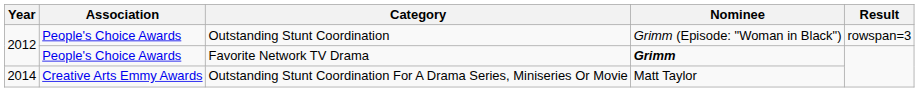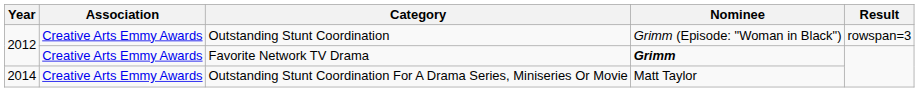(112, 35) People's Choice Awards -> (122, 35) Creative Arts Emmy Awards
(112, 55) People's Choice Awards -> (122, 55) Creative Arts Emmy Awards
